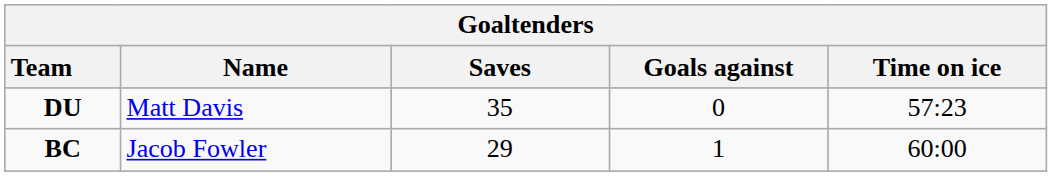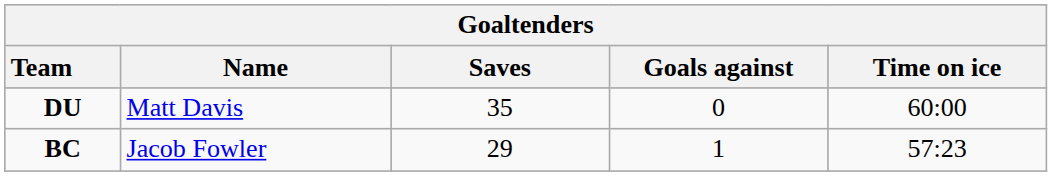(937, 107) 57:23 -> (937, 107) 60:00
(937, 149) 60:00 -> (937, 149) 57:23
